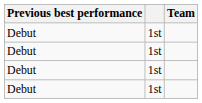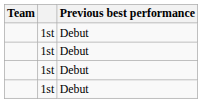columns swapped: (181, 13) <-> (75, 13)
